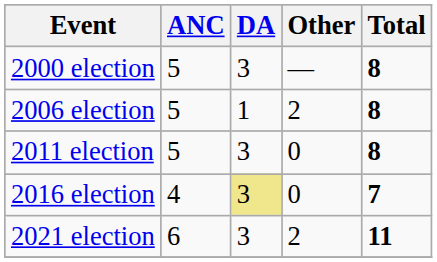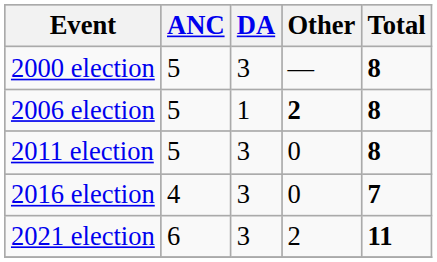(294, 109) normal -> (294, 109) bold
(243, 194) khaki background -> (243, 194) no background
